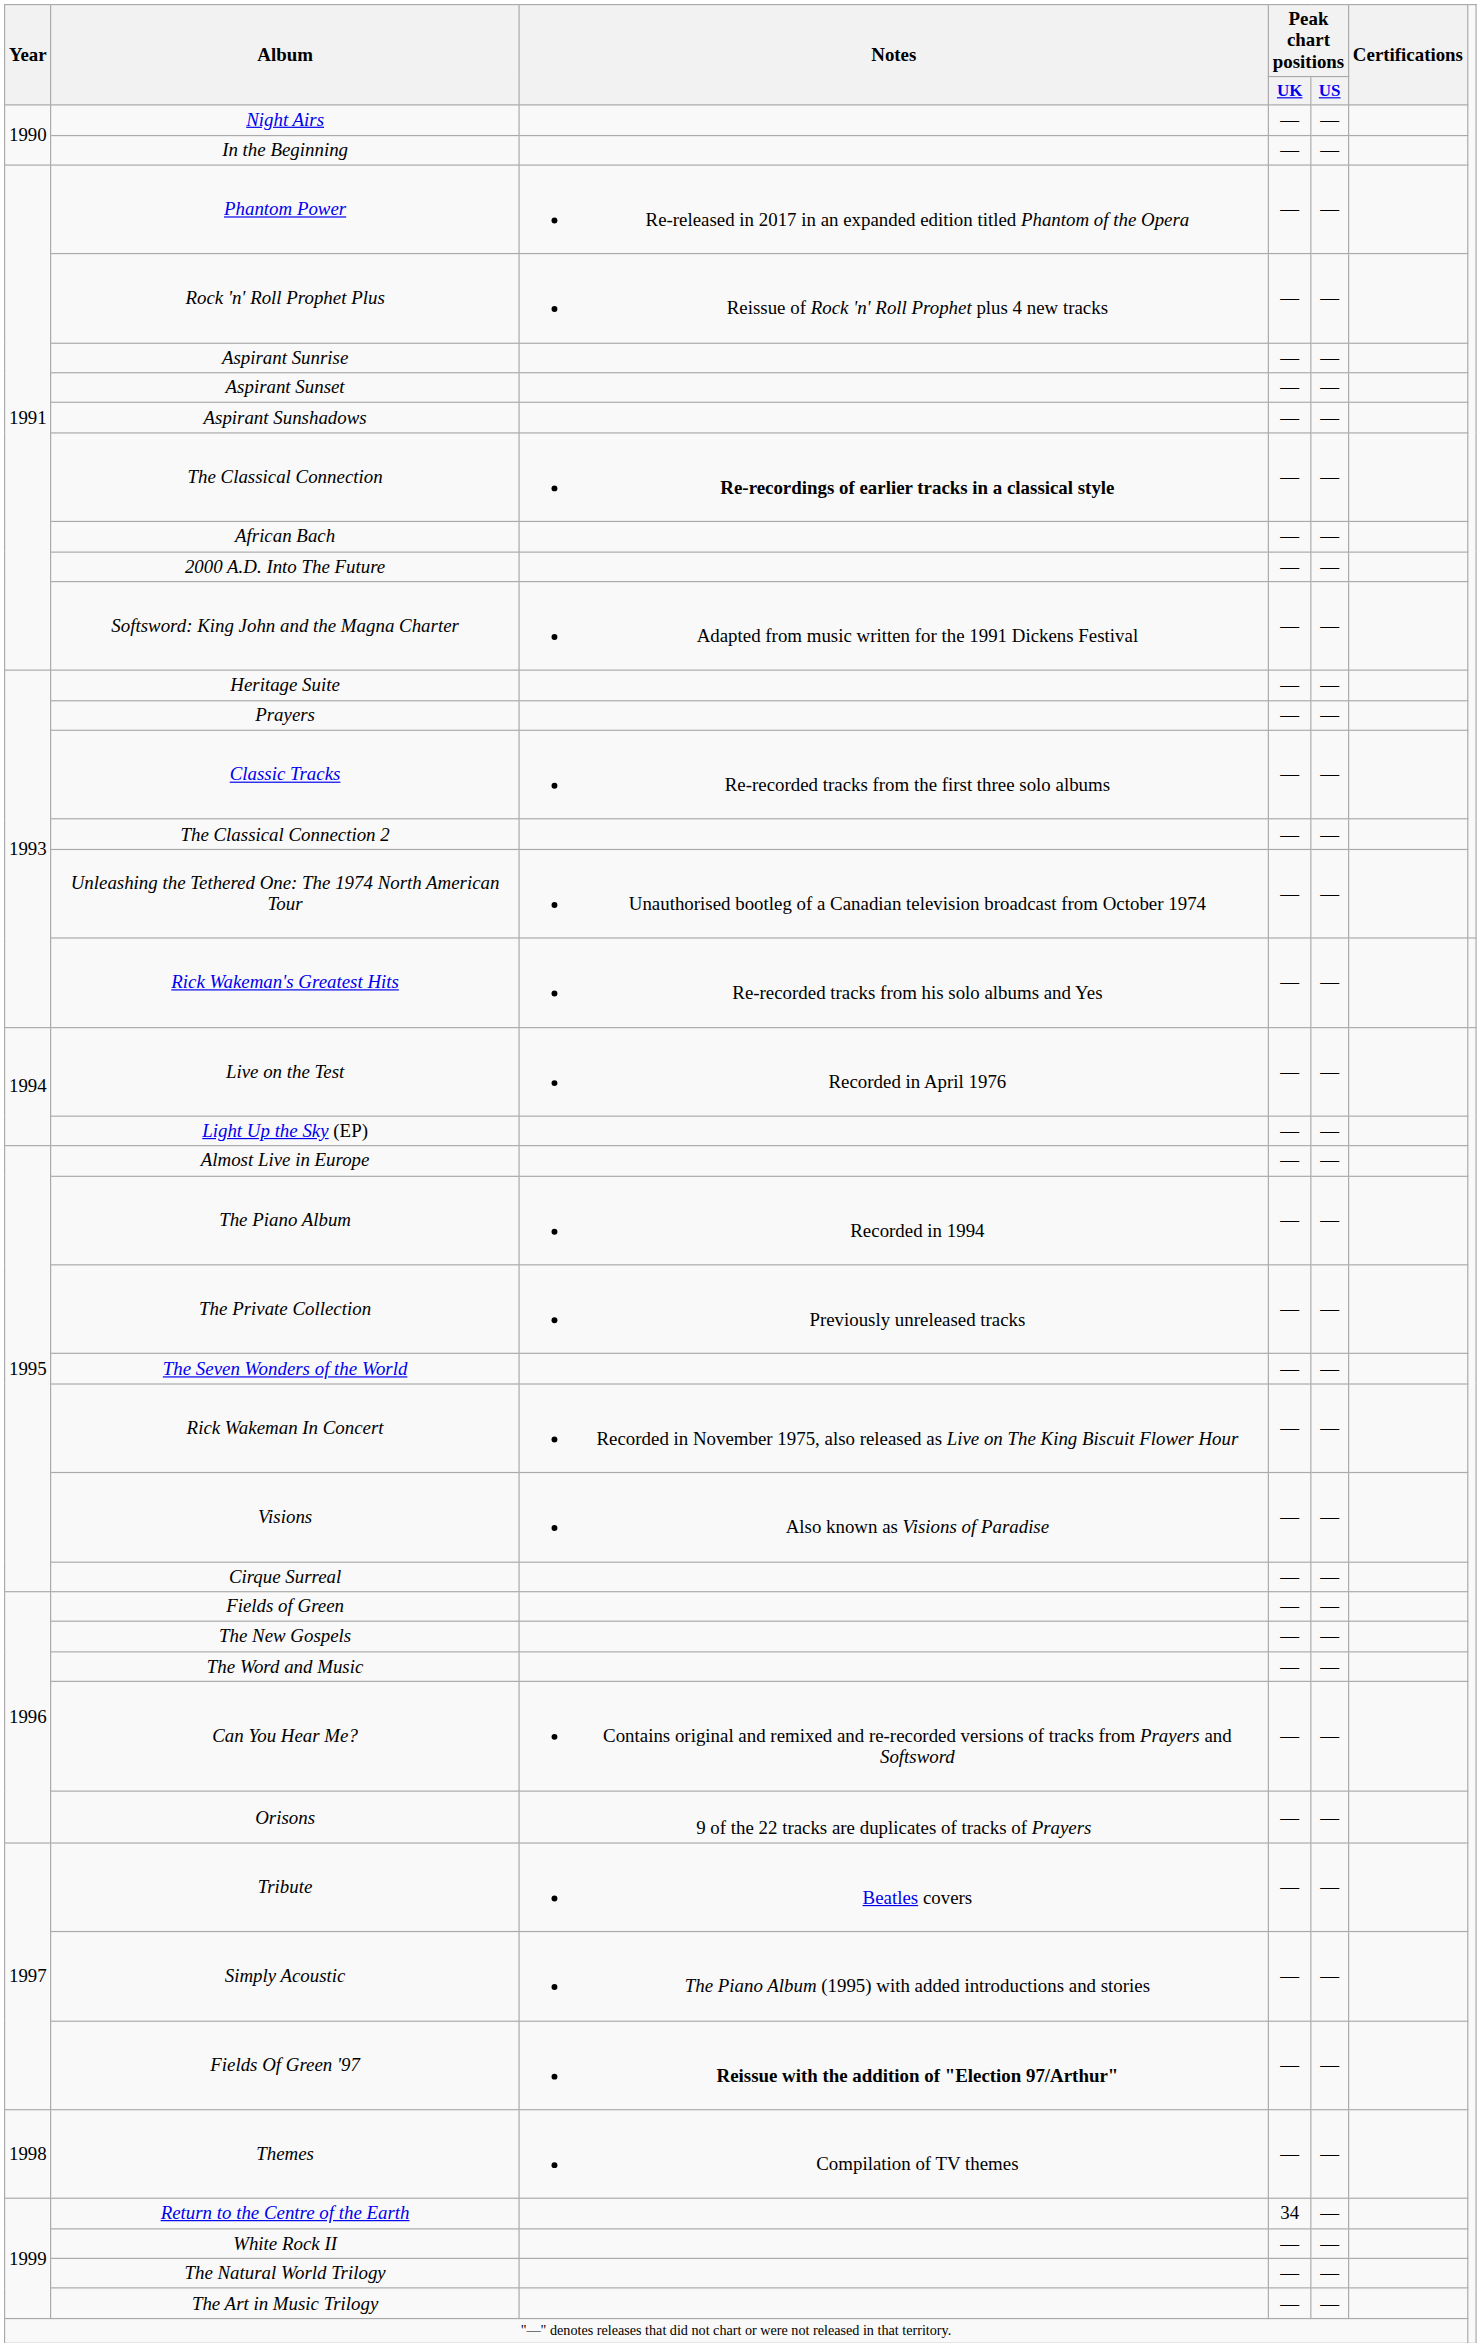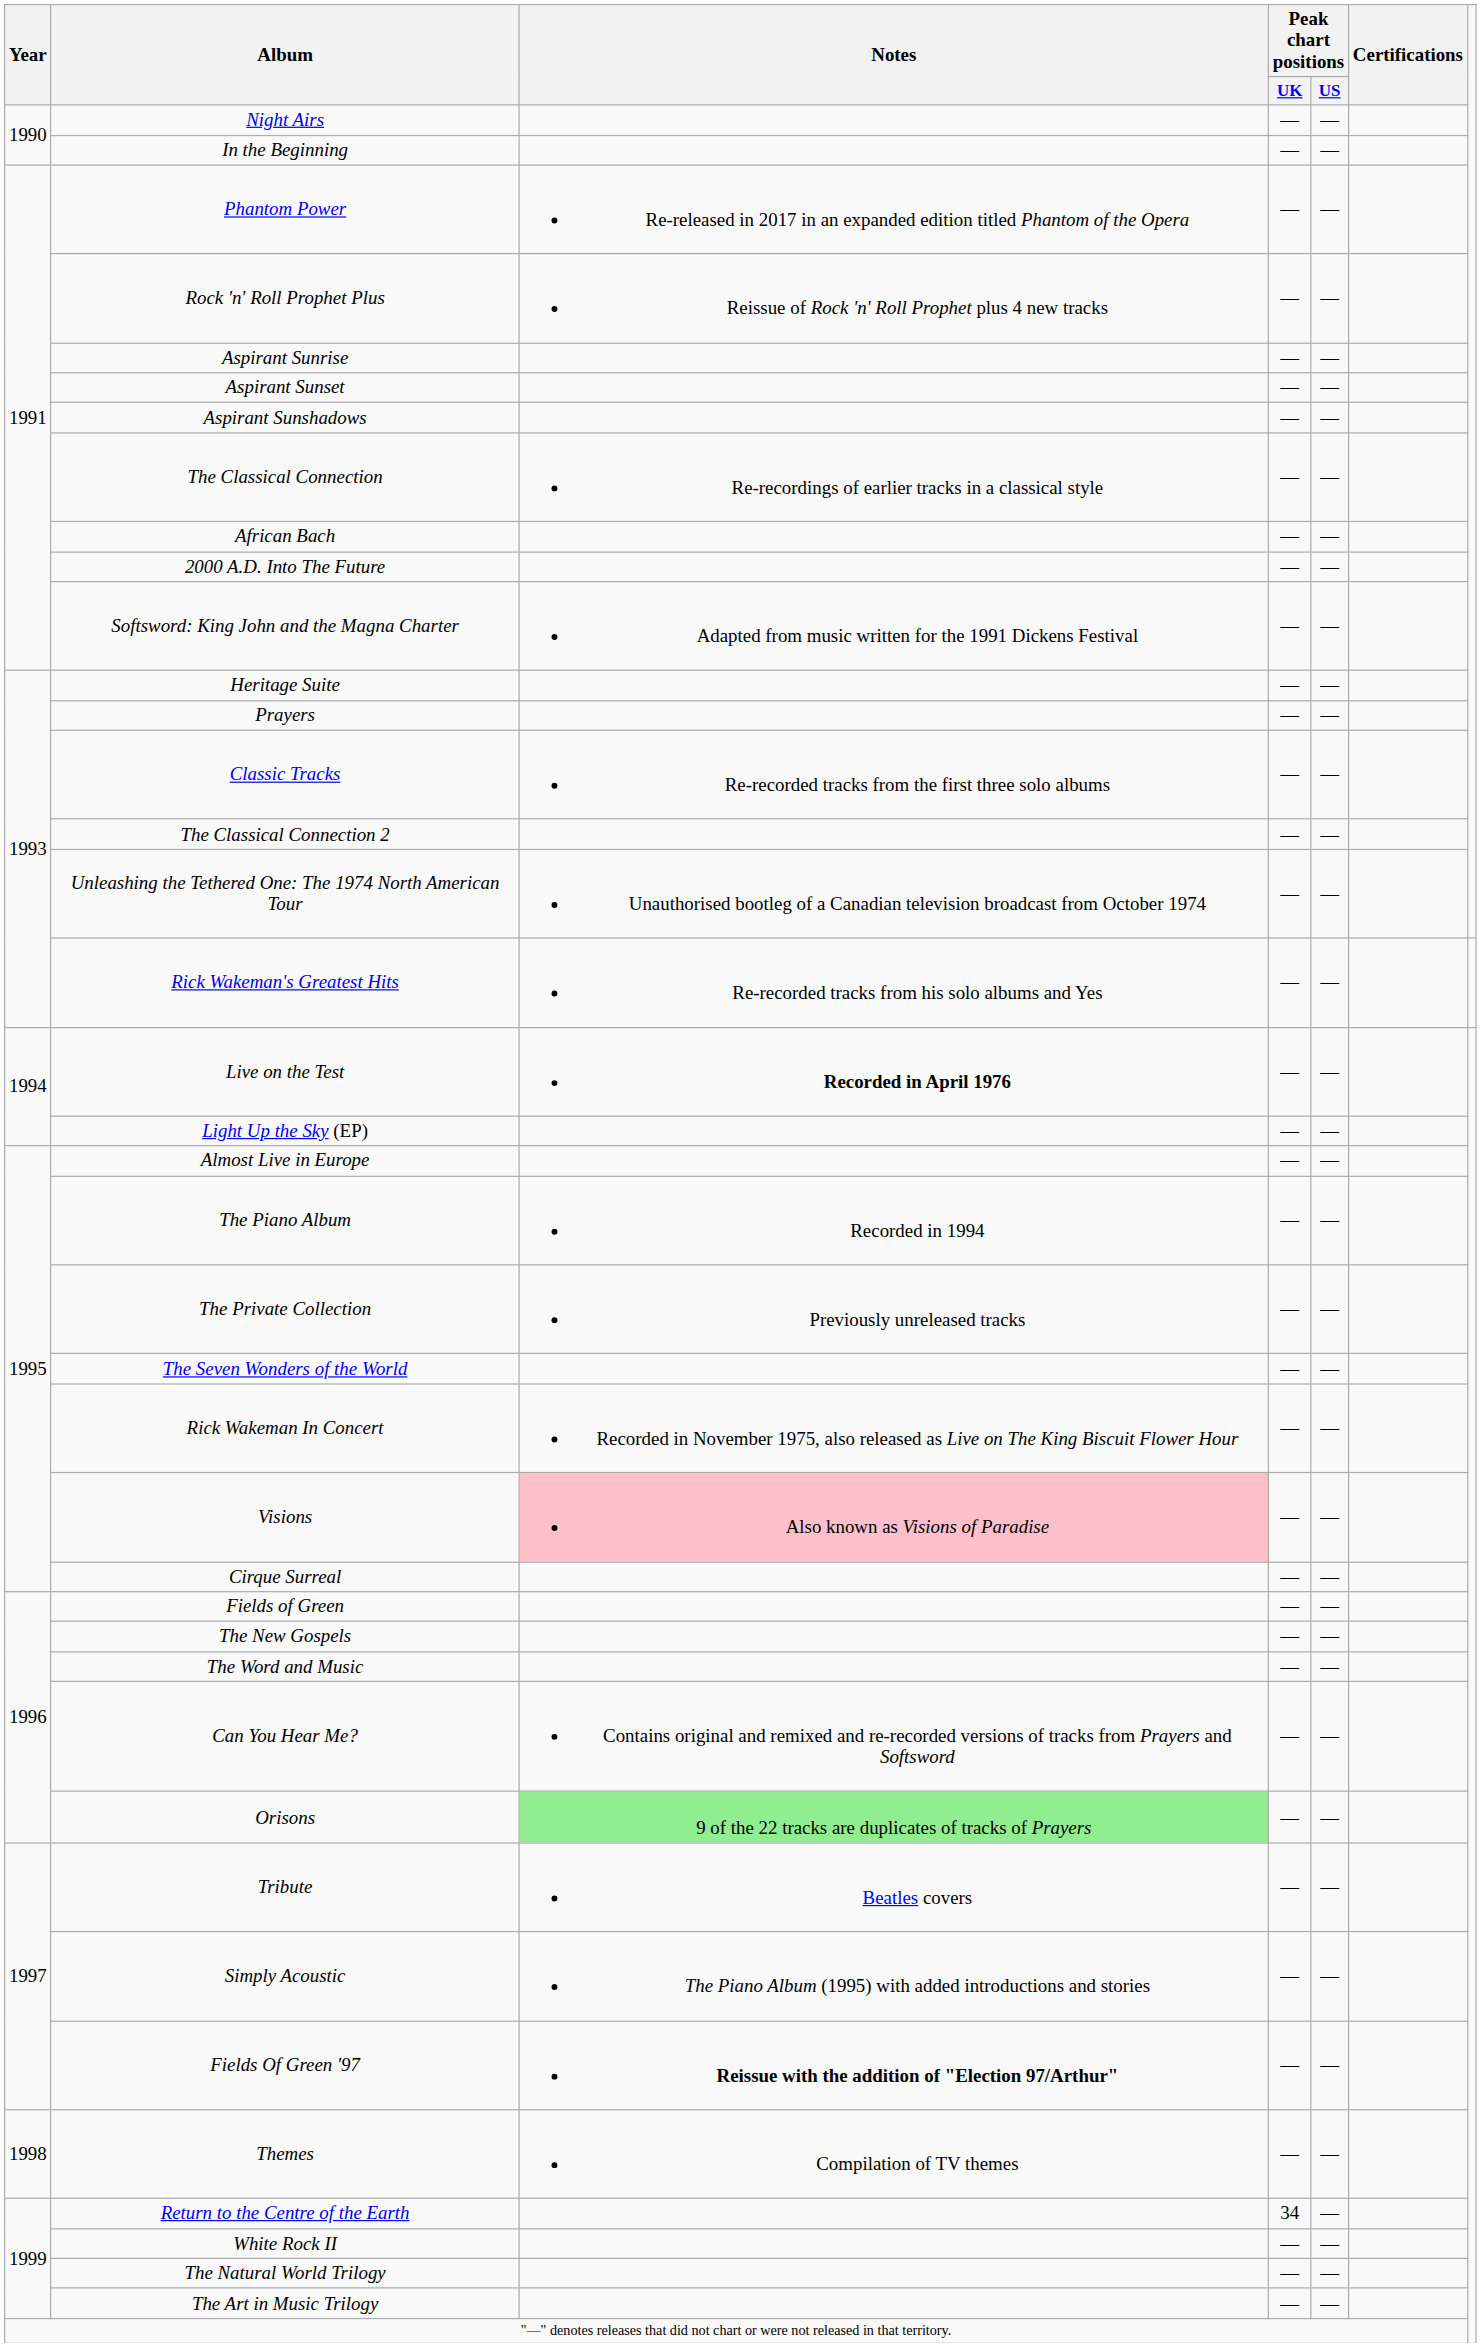(894, 488) bold -> (894, 488) normal
(894, 1082) normal -> (894, 1082) bold
(894, 1528) no background -> (894, 1528) pink background
(894, 1827) no background -> (894, 1827) lightgreen background
